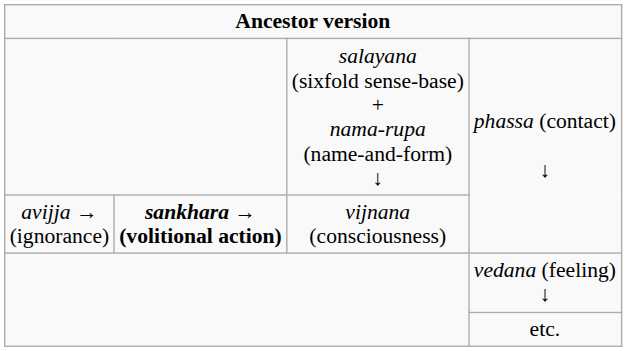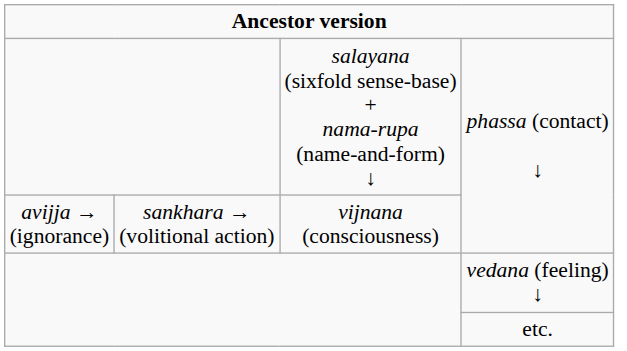(200, 223) bold -> (197, 223) normal
